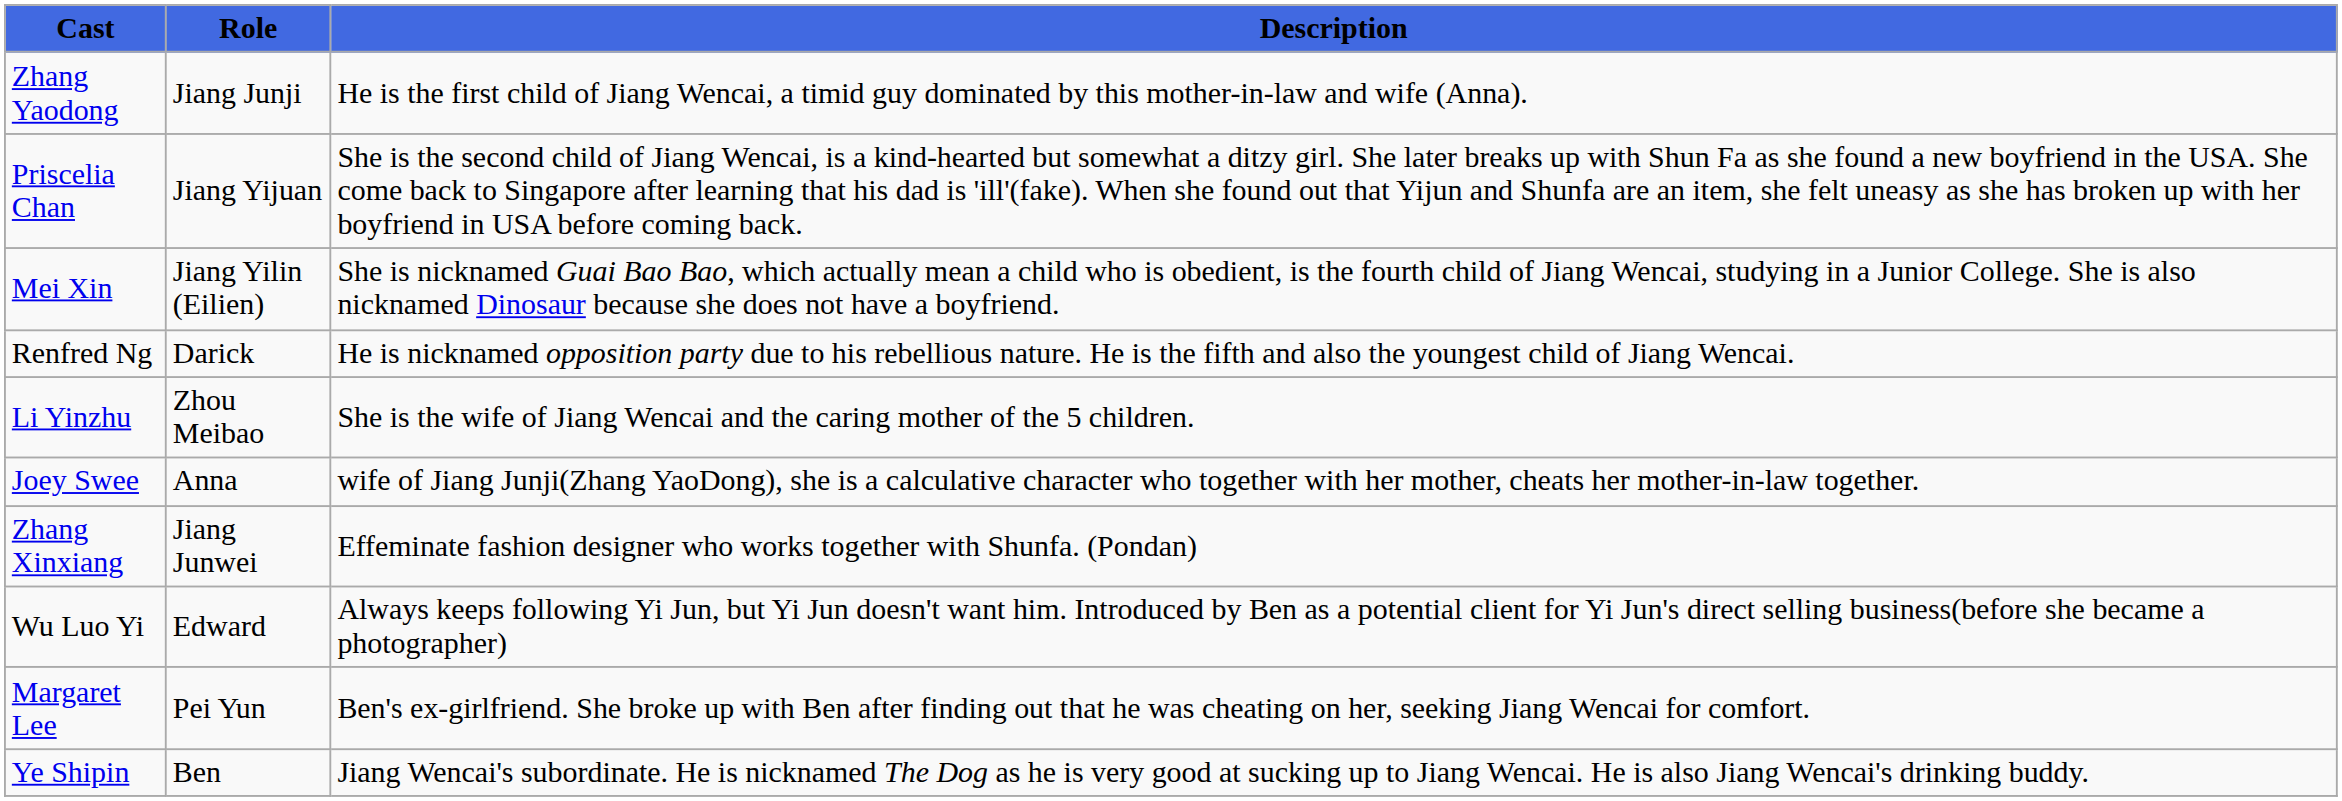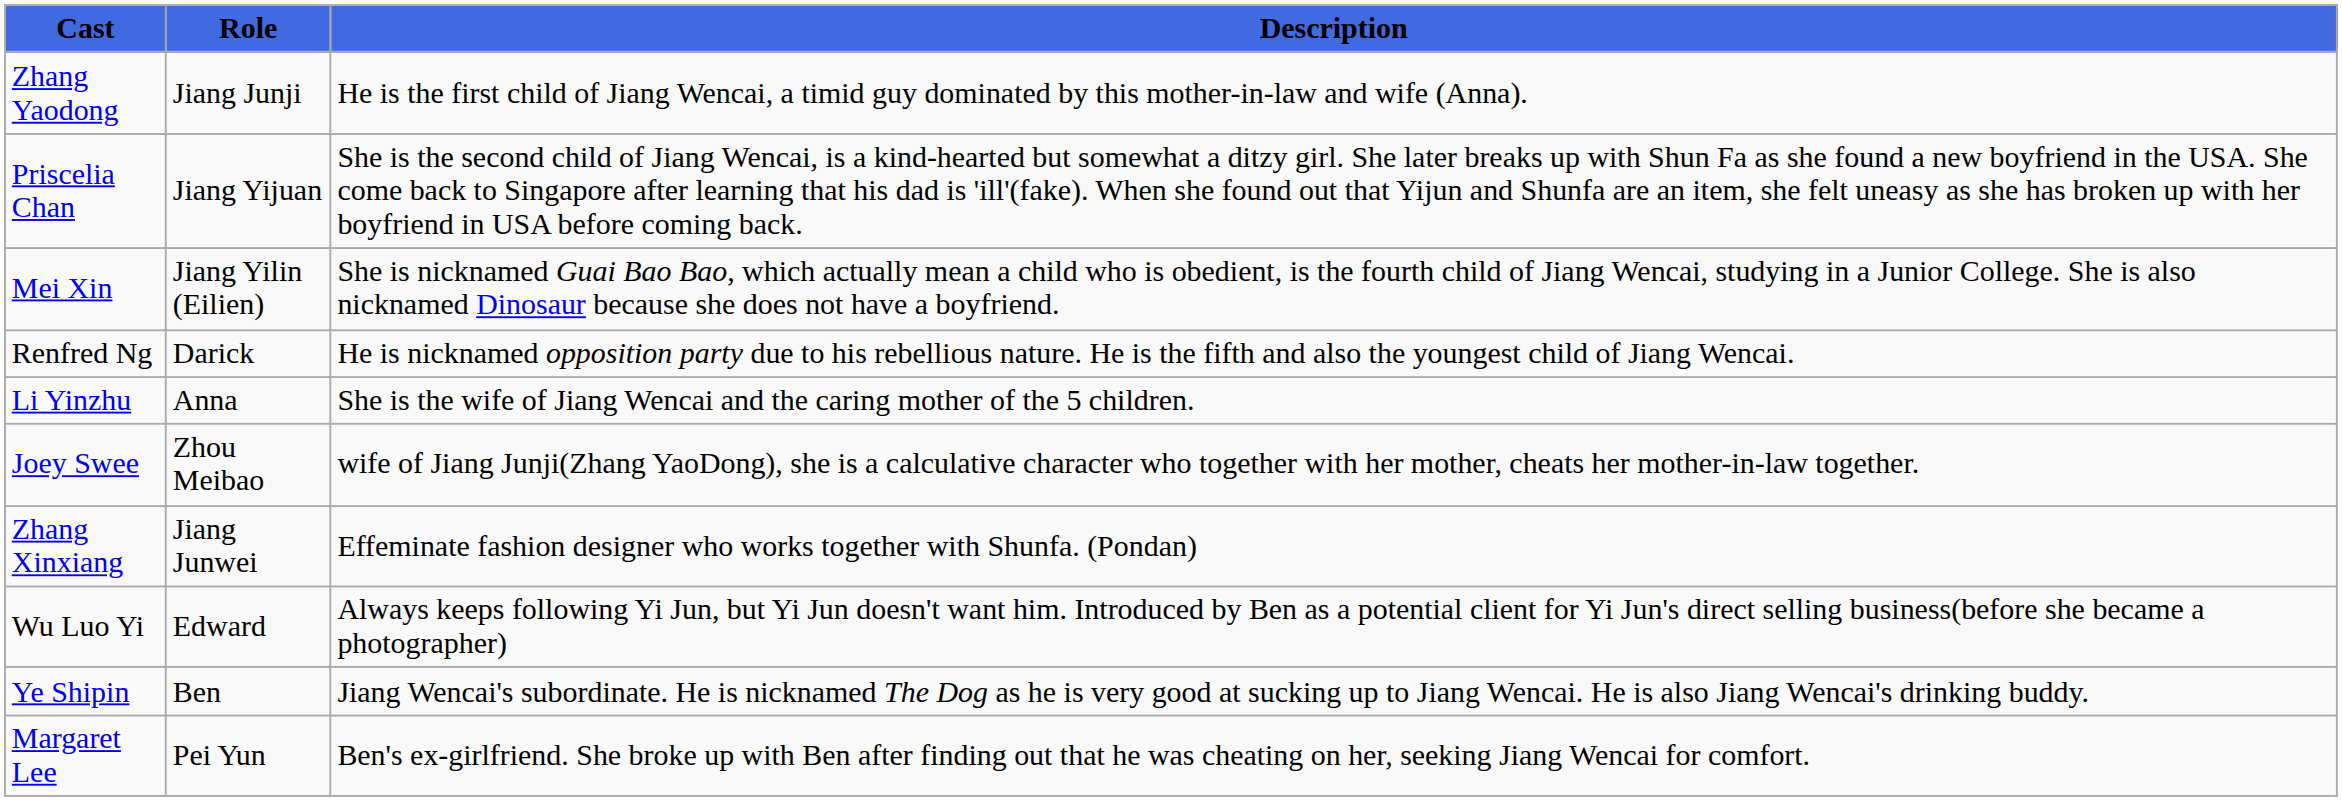(218, 416) Zhou Meibao -> (205, 400) Anna
(205, 481) Anna -> (218, 464) Zhou Meibao
rows swapped: (66, 707) <-> (71, 772)
